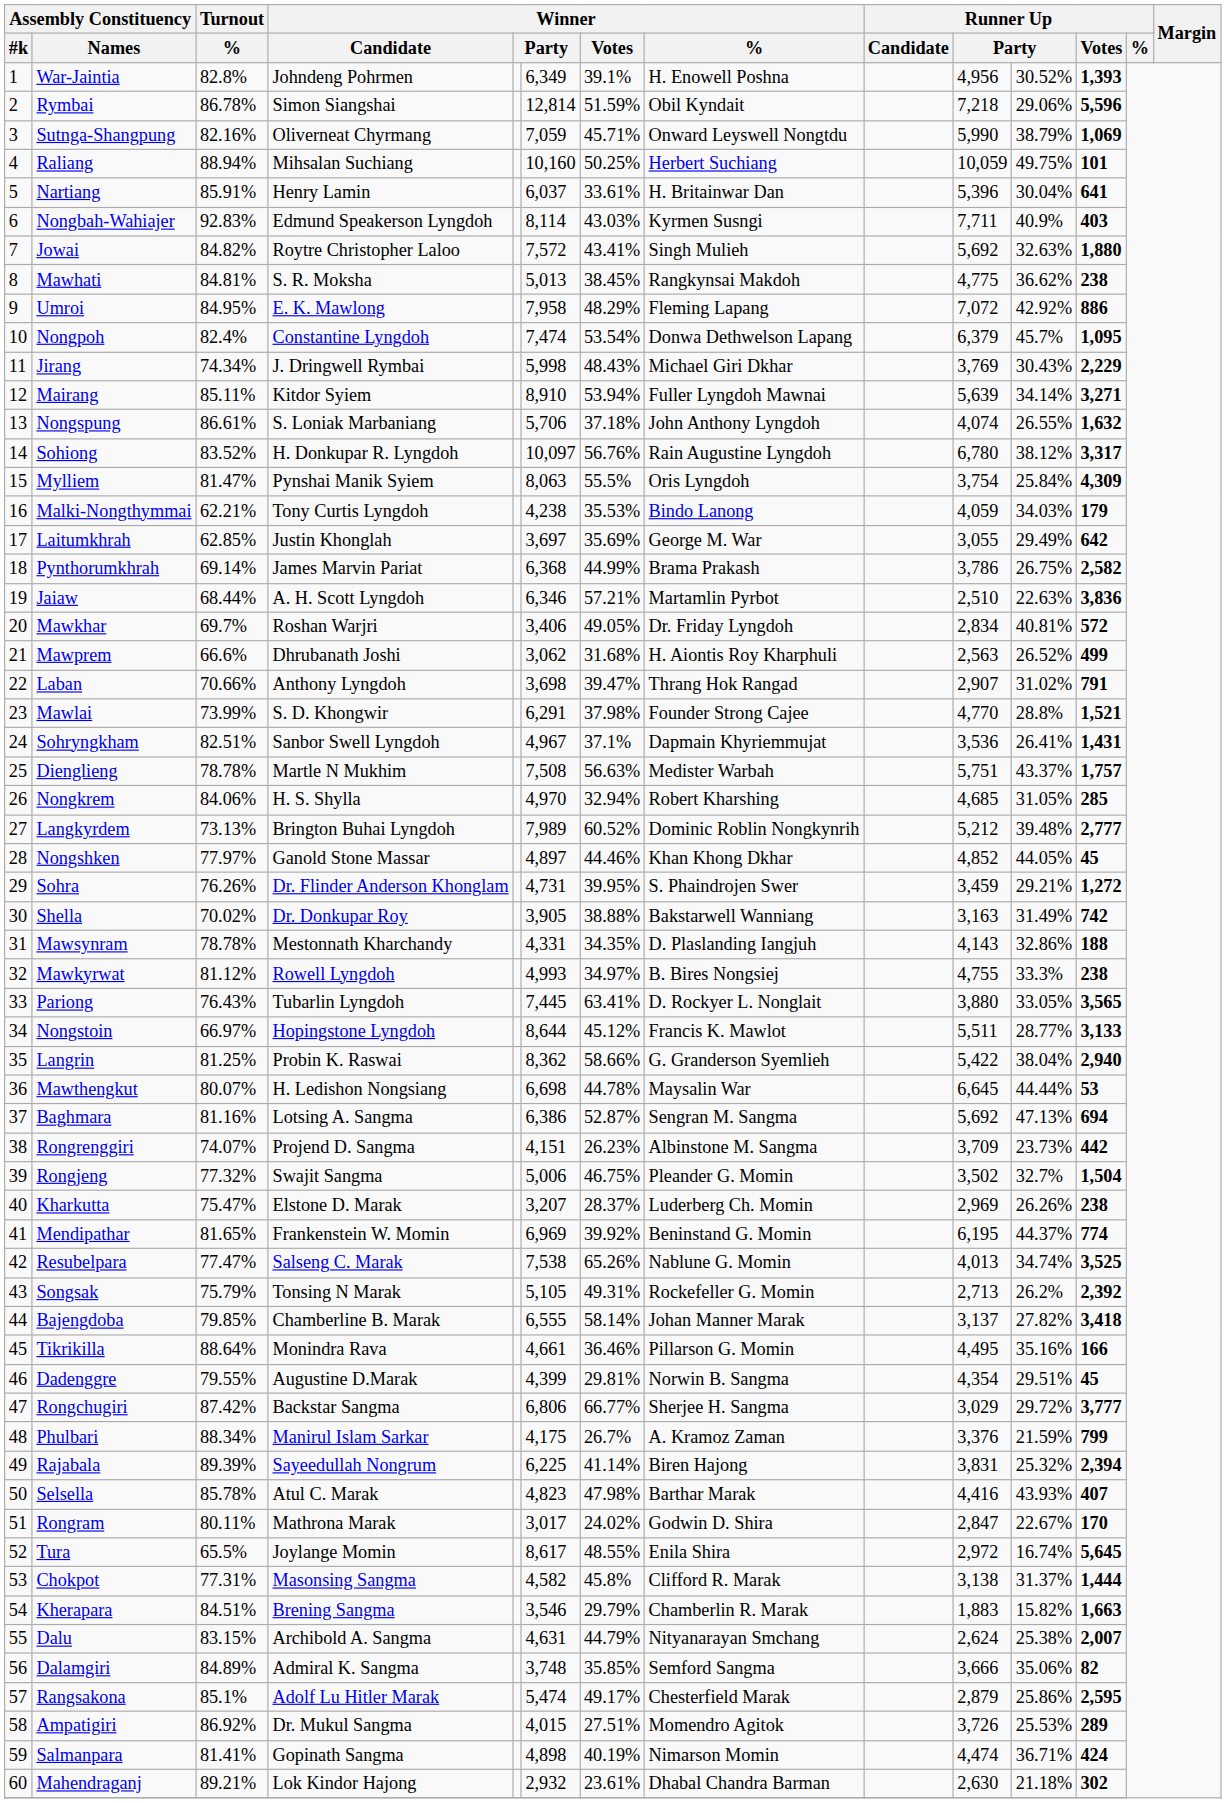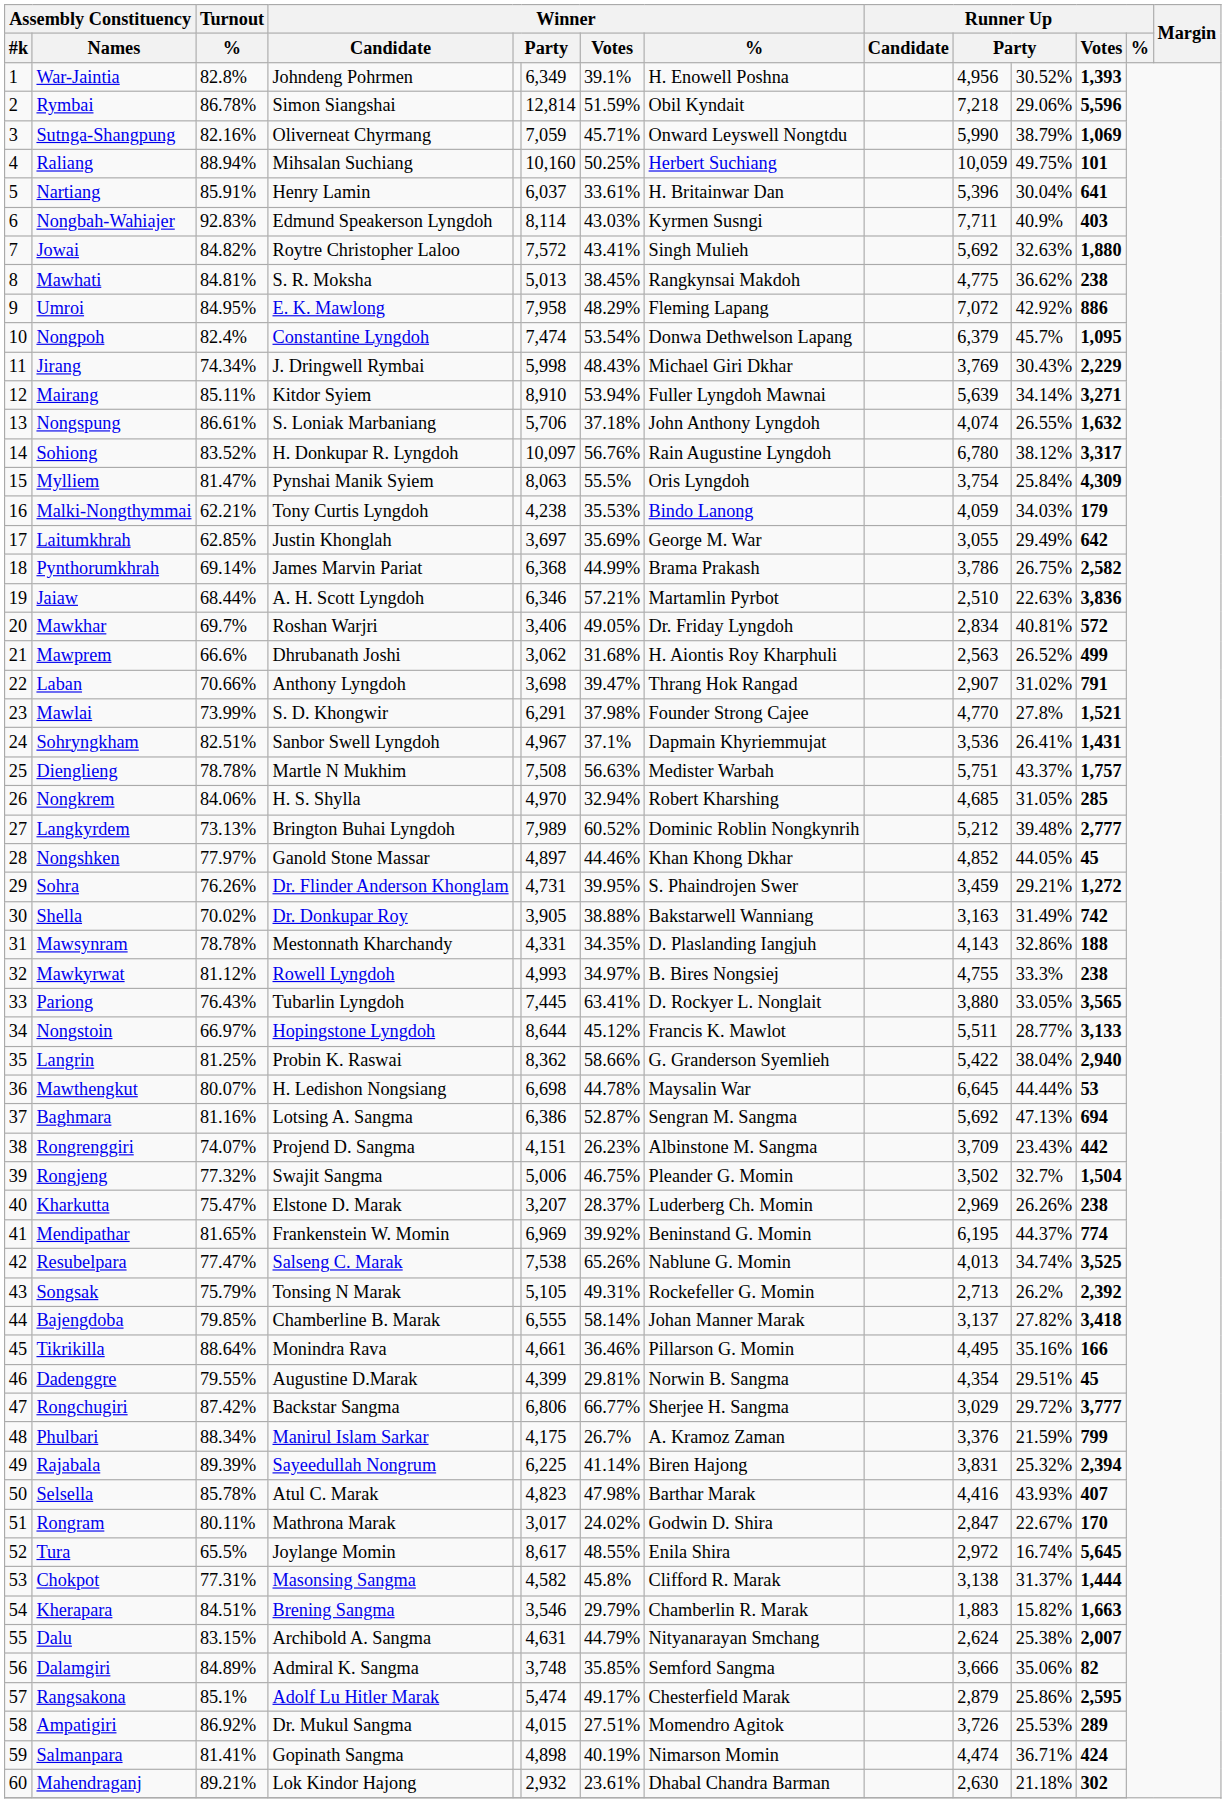(1039, 713) 28.8% -> (1039, 713) 27.8%
(1044, 1147) 23.73% -> (1044, 1147) 23.43%
